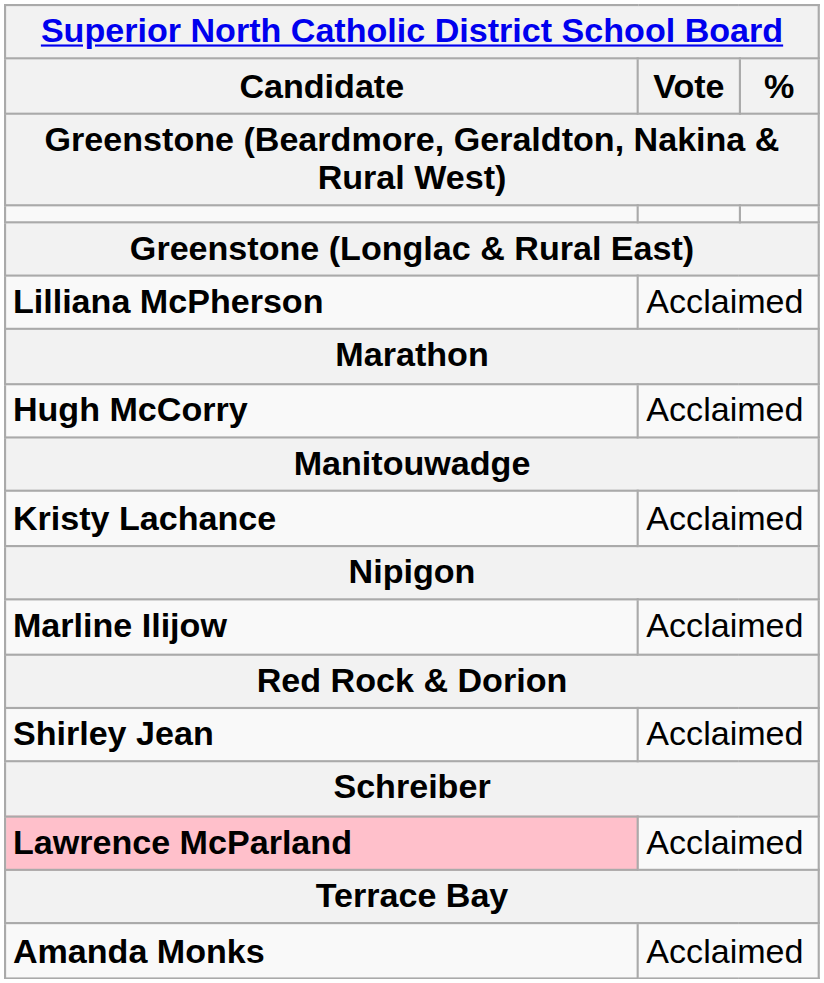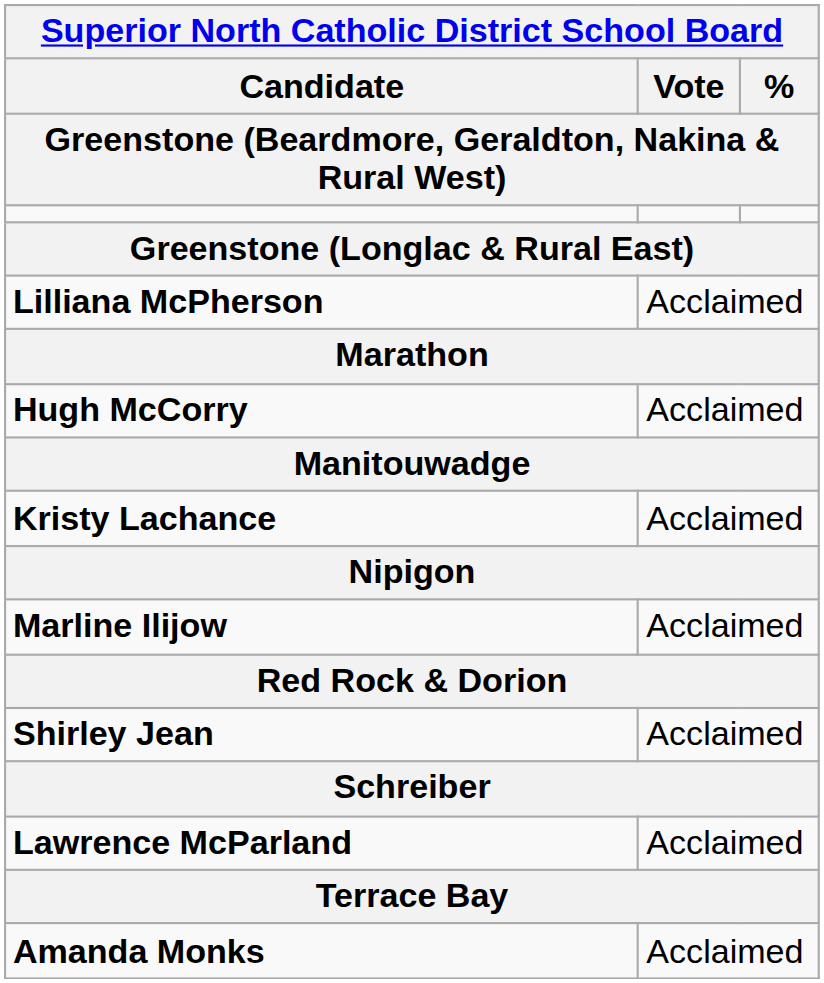(182, 842) pink background -> (182, 842) no background
